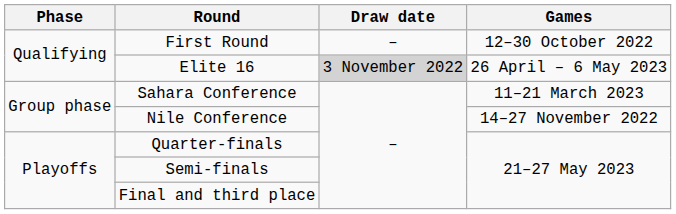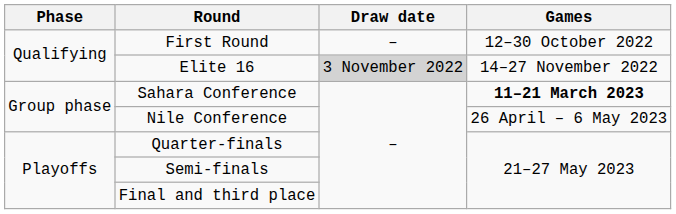(569, 68) 26 April – 6 May 2023 -> (569, 68) 14–27 November 2022
(569, 94) normal -> (569, 94) bold
(569, 119) 14–27 November 2022 -> (569, 119) 26 April – 6 May 2023
